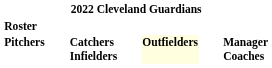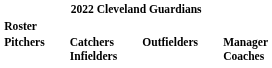(170, 42) lightyellow background -> (170, 42) no background
